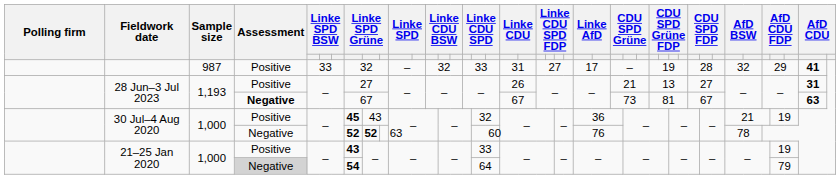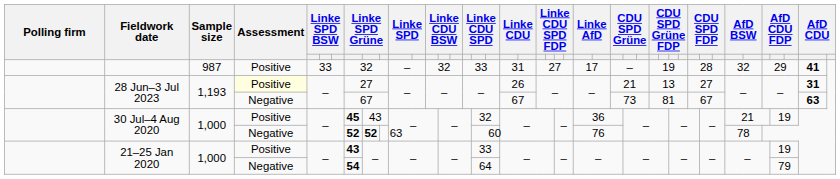(271, 84) no background -> (271, 84) lightyellow background
(271, 101) bold -> (271, 101) normal
(271, 166) lightgrey background -> (271, 166) no background
